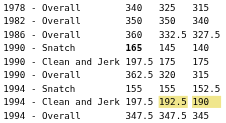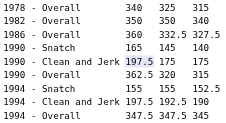(134, 48) bold -> (134, 48) normal
(139, 61) no background -> (139, 61) lavender background
(173, 102) khaki background -> (173, 102) no background
(201, 102) khaki background -> (201, 102) no background
